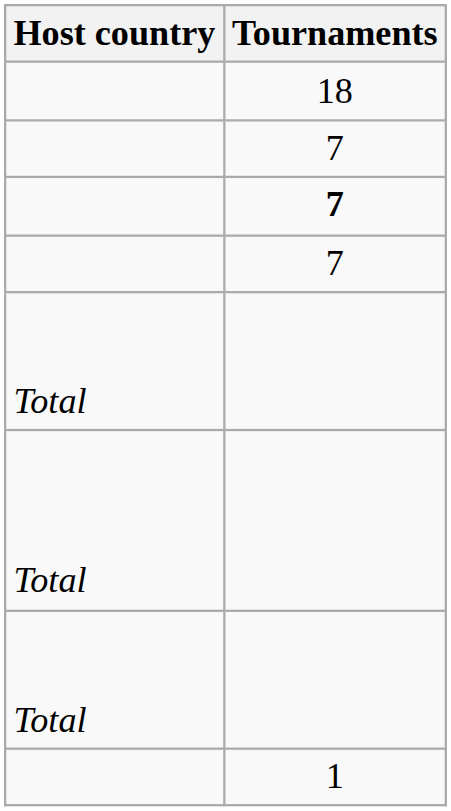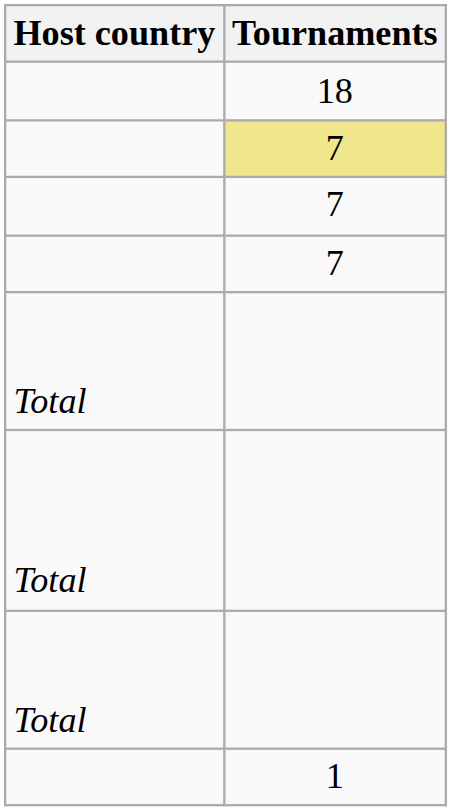(335, 147) no background -> (335, 147) khaki background
(335, 205) bold -> (335, 205) normal
